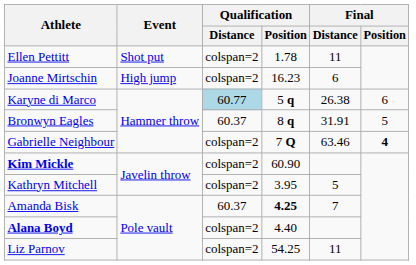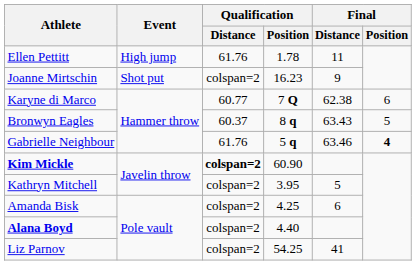(142, 57) Shot put -> (148, 57) High jump
(232, 57) colspan=2 -> (233, 57) 61.76
(148, 78) High jump -> (142, 78) Shot put
(335, 78) 6 -> (337, 78) 9
(232, 99) lightblue background -> (233, 99) no background
(286, 99) 5 q -> (288, 99) 7 Q
(335, 99) 26.38 -> (337, 99) 62.38
(335, 121) 31.91 -> (337, 121) 63.43
(232, 142) colspan=2 -> (233, 142) 61.76
(286, 142) 7 Q -> (288, 142) 5 q
(232, 164) normal -> (233, 164) bold
(232, 206) 60.37 -> (233, 206) colspan=2
(286, 206) bold -> (288, 206) normal
(335, 206) 7 -> (337, 206) 6
(335, 249) 11 -> (337, 249) 41
